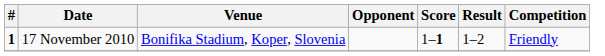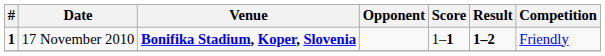(243, 39) normal -> (248, 39) bold
(473, 39) normal -> (484, 39) bold
